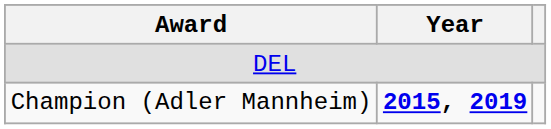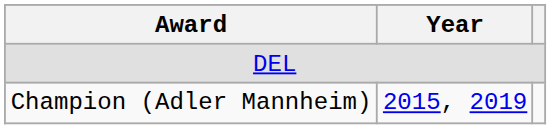(455, 103) bold -> (455, 103) normal
